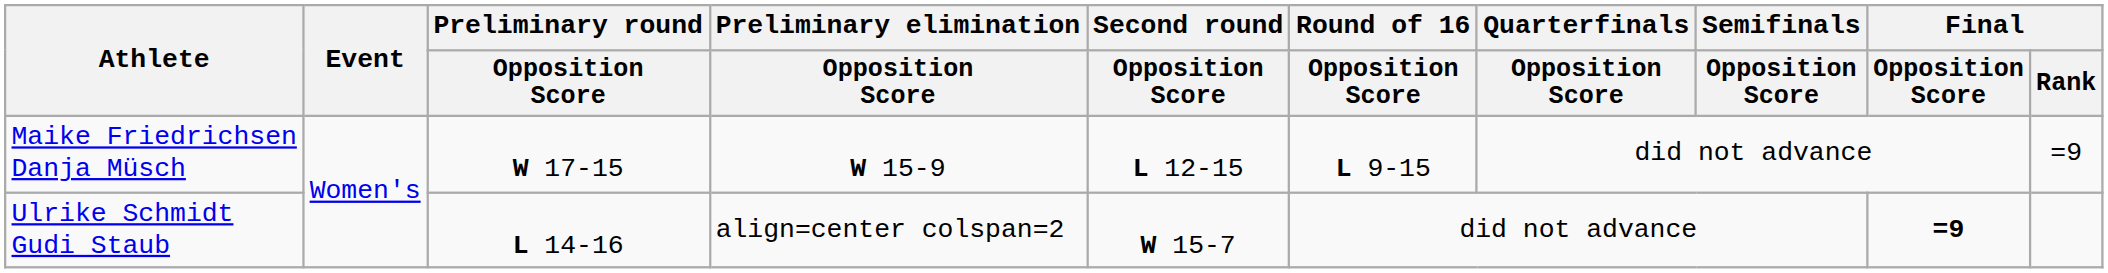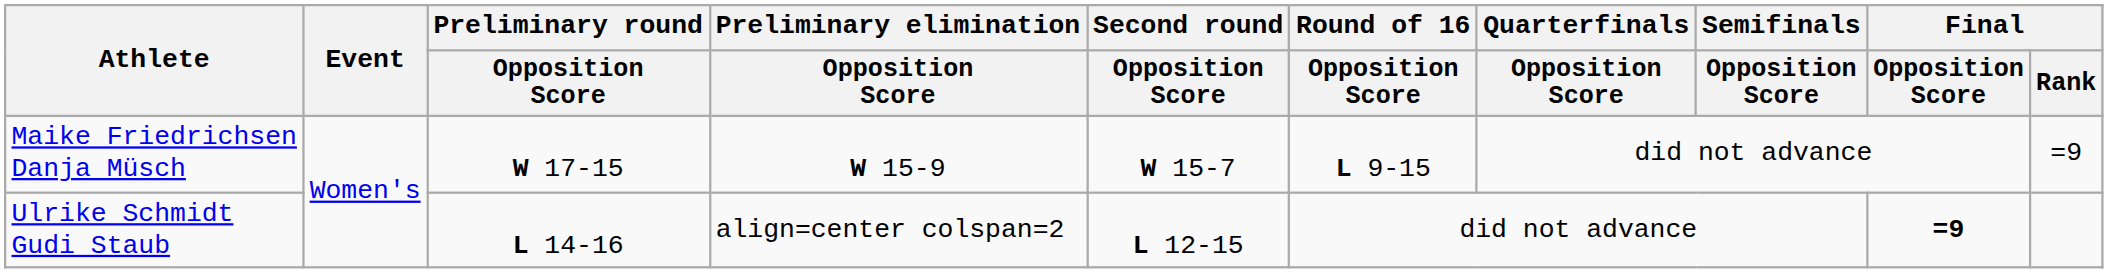(1188, 170) L 12-15 -> (1188, 170) W 15-7
(1188, 246) W 15-7 -> (1188, 246) L 12-15
